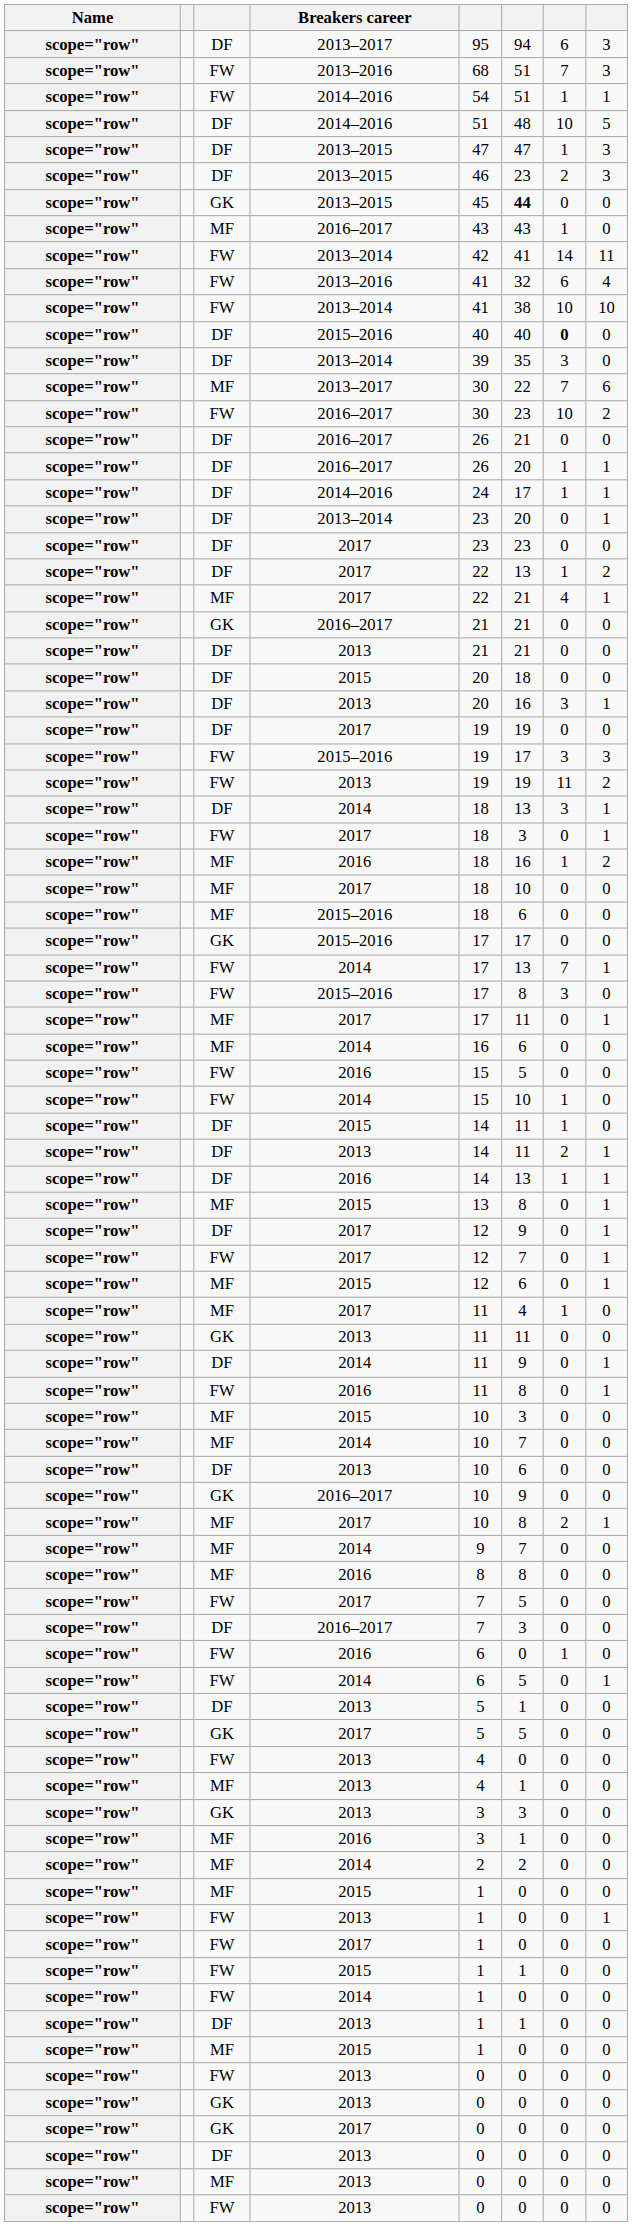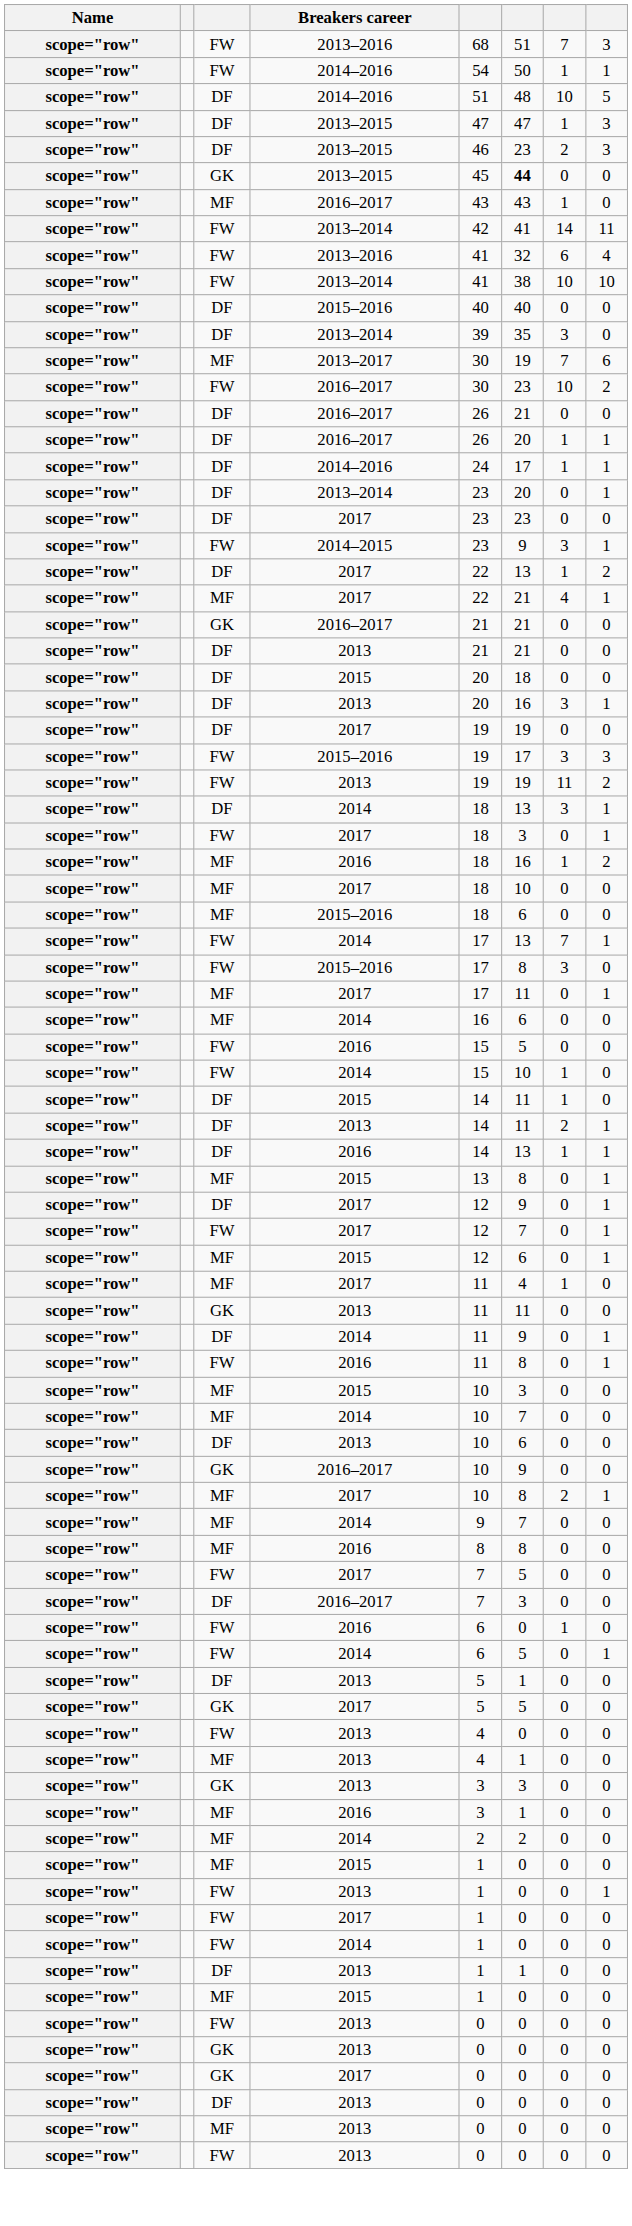- row: (222, 44)
(522, 96) 51 -> (522, 70) 50
(564, 334) bold -> (564, 307) normal
(522, 387) 22 -> (522, 360) 19
+ row: (222, 545)
- row: (222, 941)
- row: (222, 1970)
